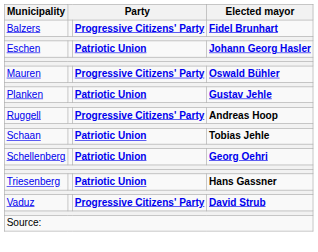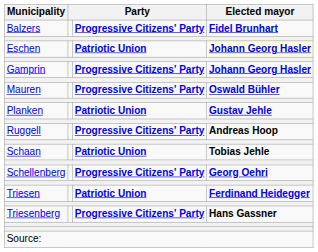(260, 49) no background -> (260, 49) lightyellow background
+ row: (26, 69)
(111, 156) Patriotic Union -> (140, 172) Progressive Citizens' Party
+ row: (23, 193)
(111, 182) Patriotic Union -> (140, 214) Progressive Citizens' Party
- row: (21, 202)
